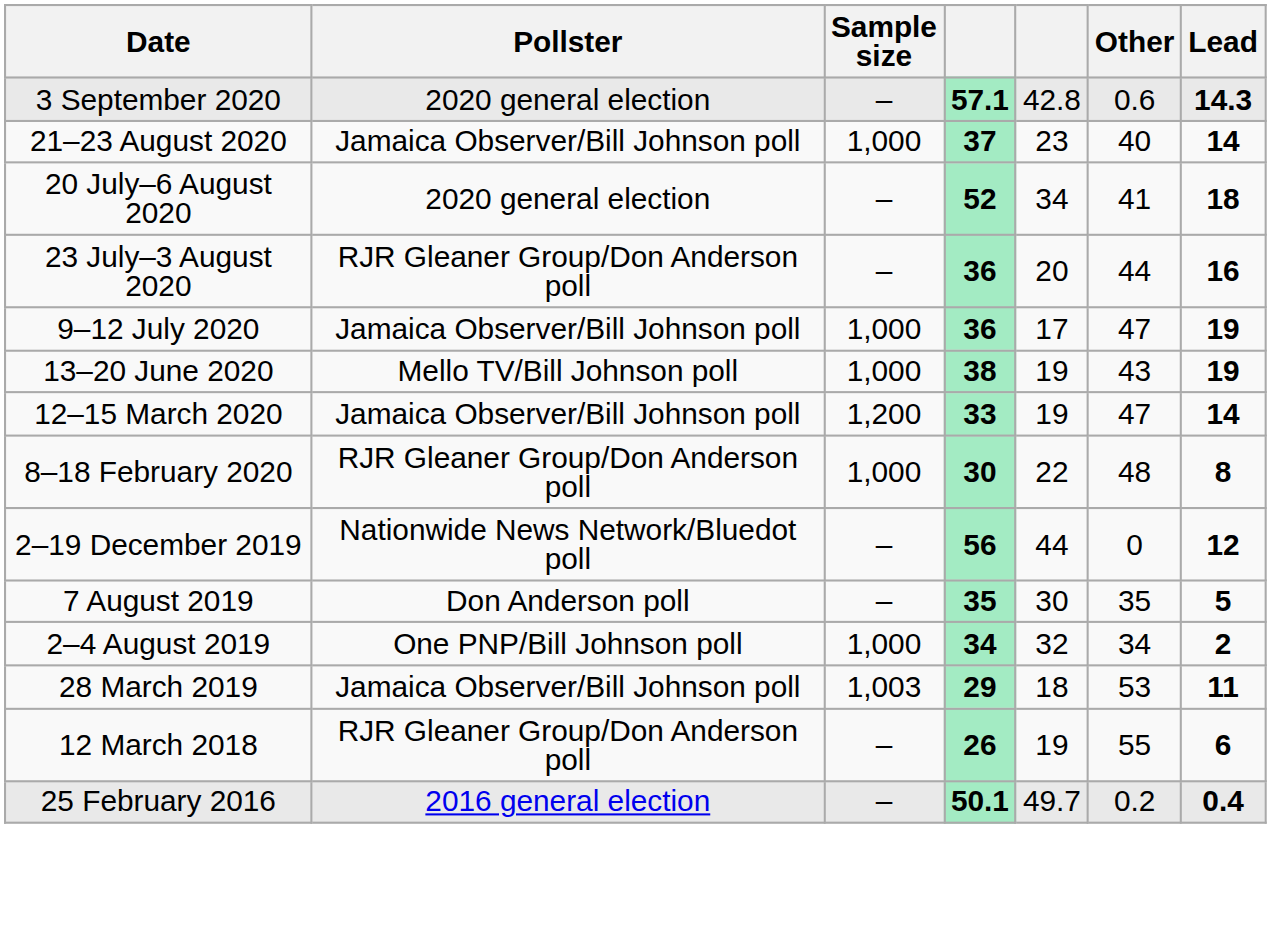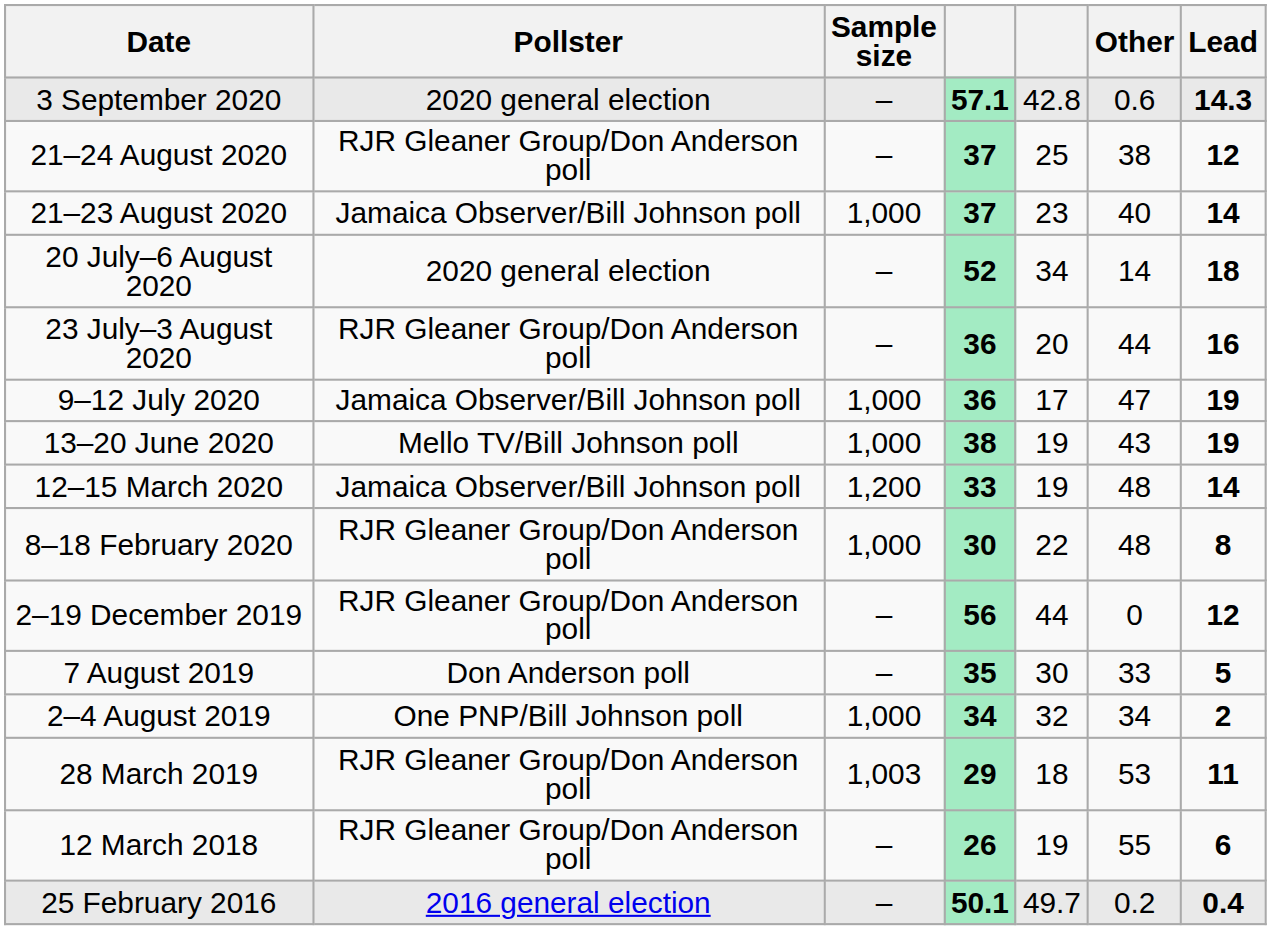+ row: (159, 156)
(1135, 199) 41 -> (1135, 271) 14
(1135, 415) 47 -> (1135, 486) 48
(568, 544) Nationwide News Network/Bluedot poll -> (568, 616) RJR Gleaner Group/Don Anderson poll
(1135, 601) 35 -> (1135, 673) 33
(568, 687) Jamaica Observer/Bill Johnson poll -> (568, 774) RJR Gleaner Group/Don Anderson poll
